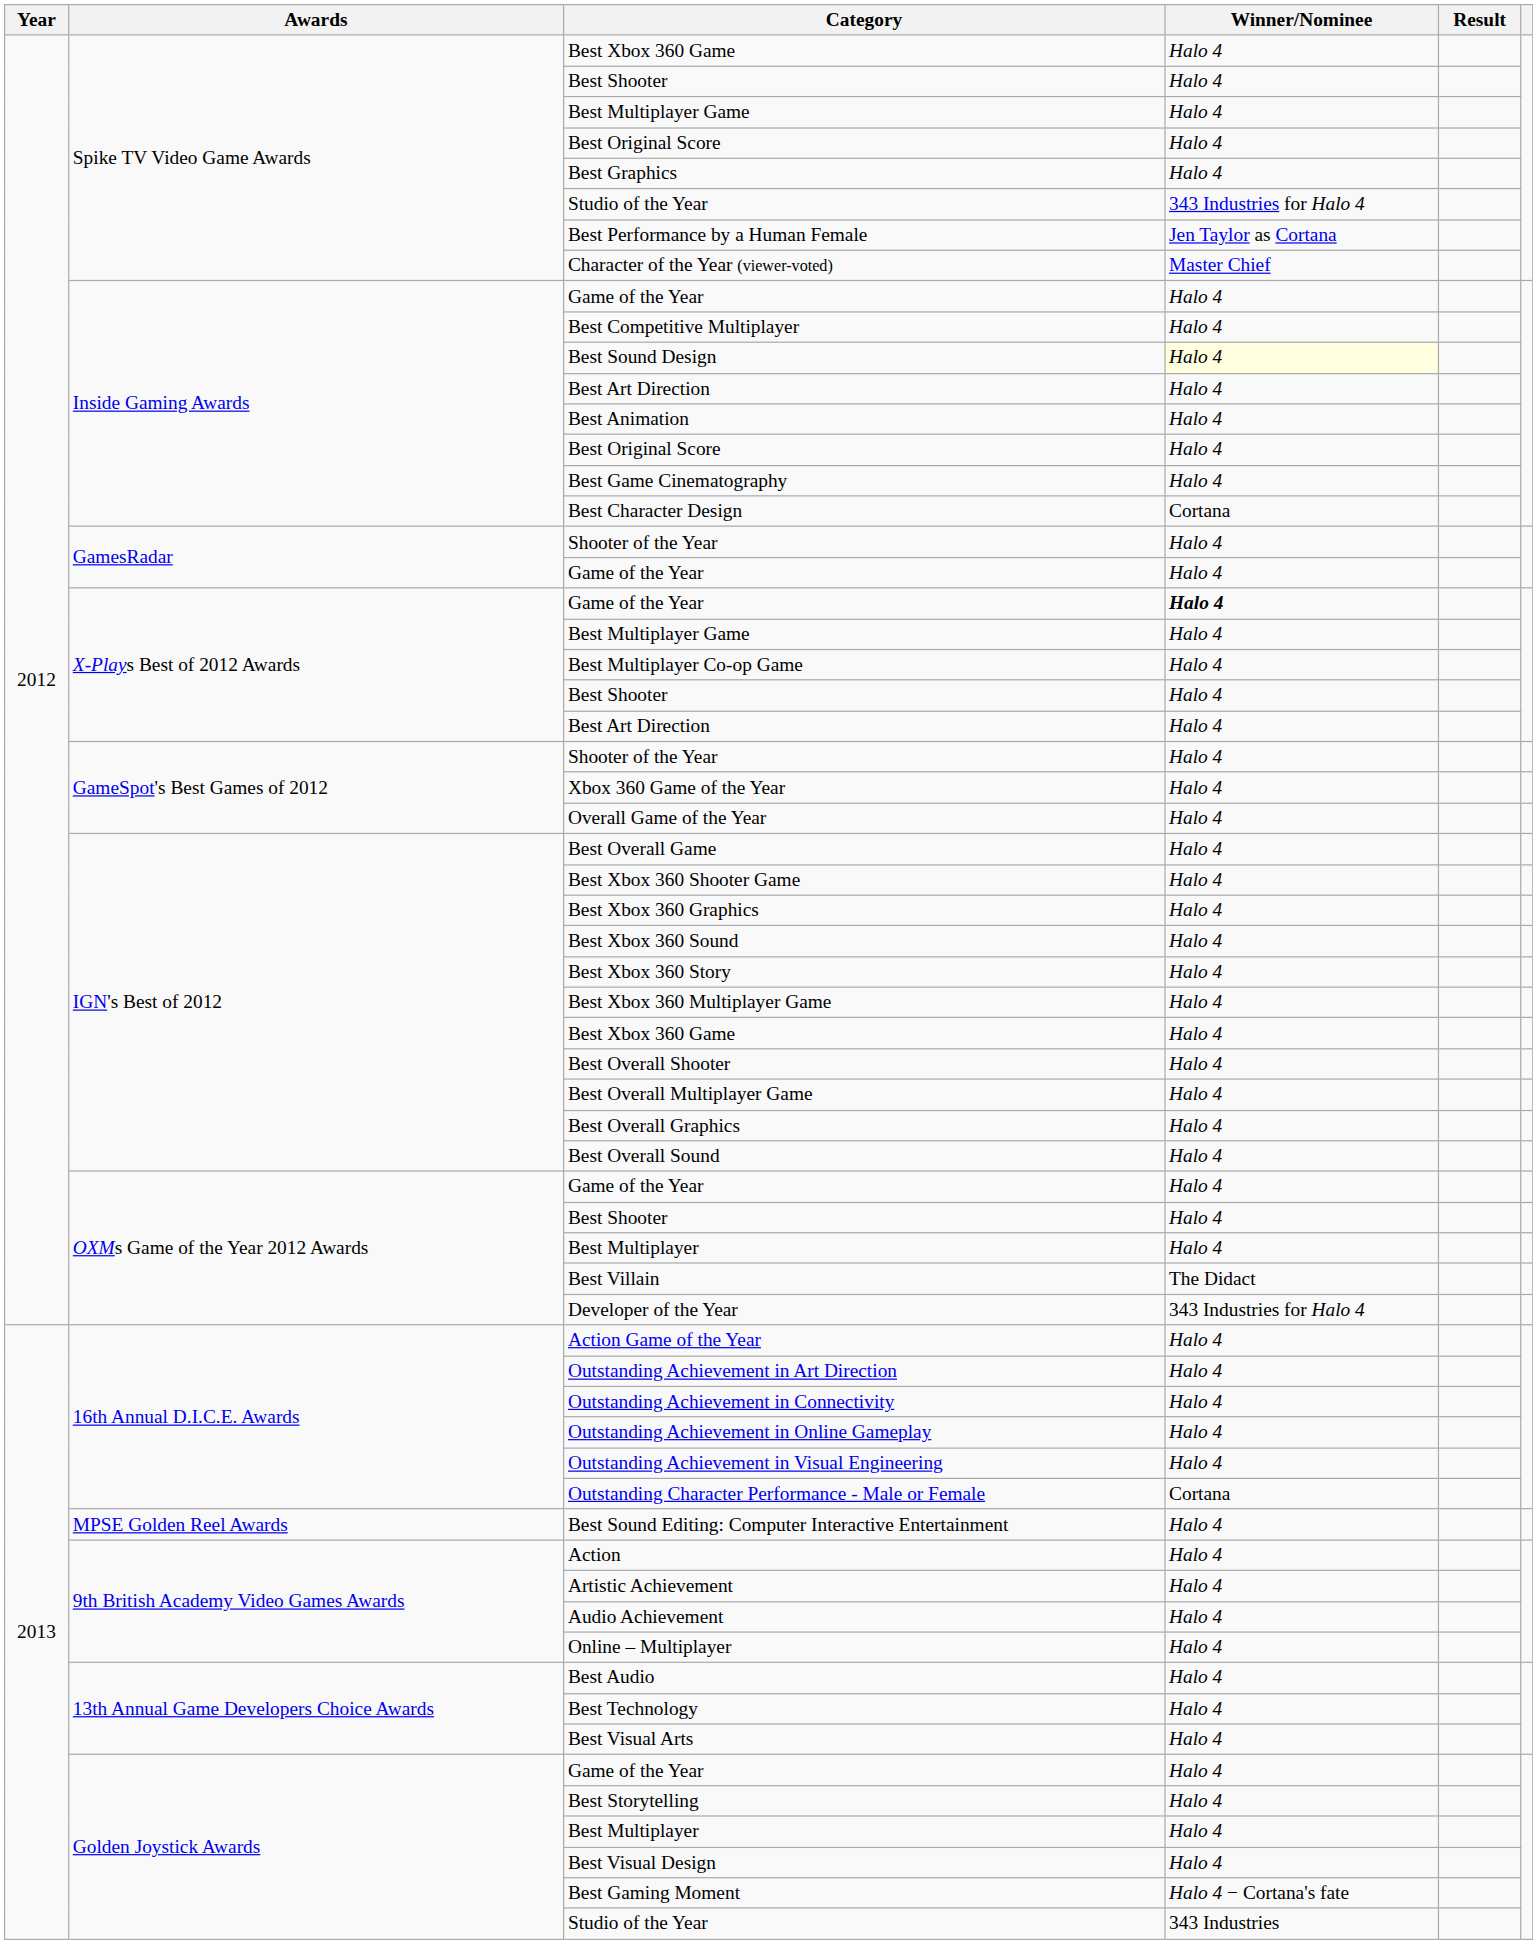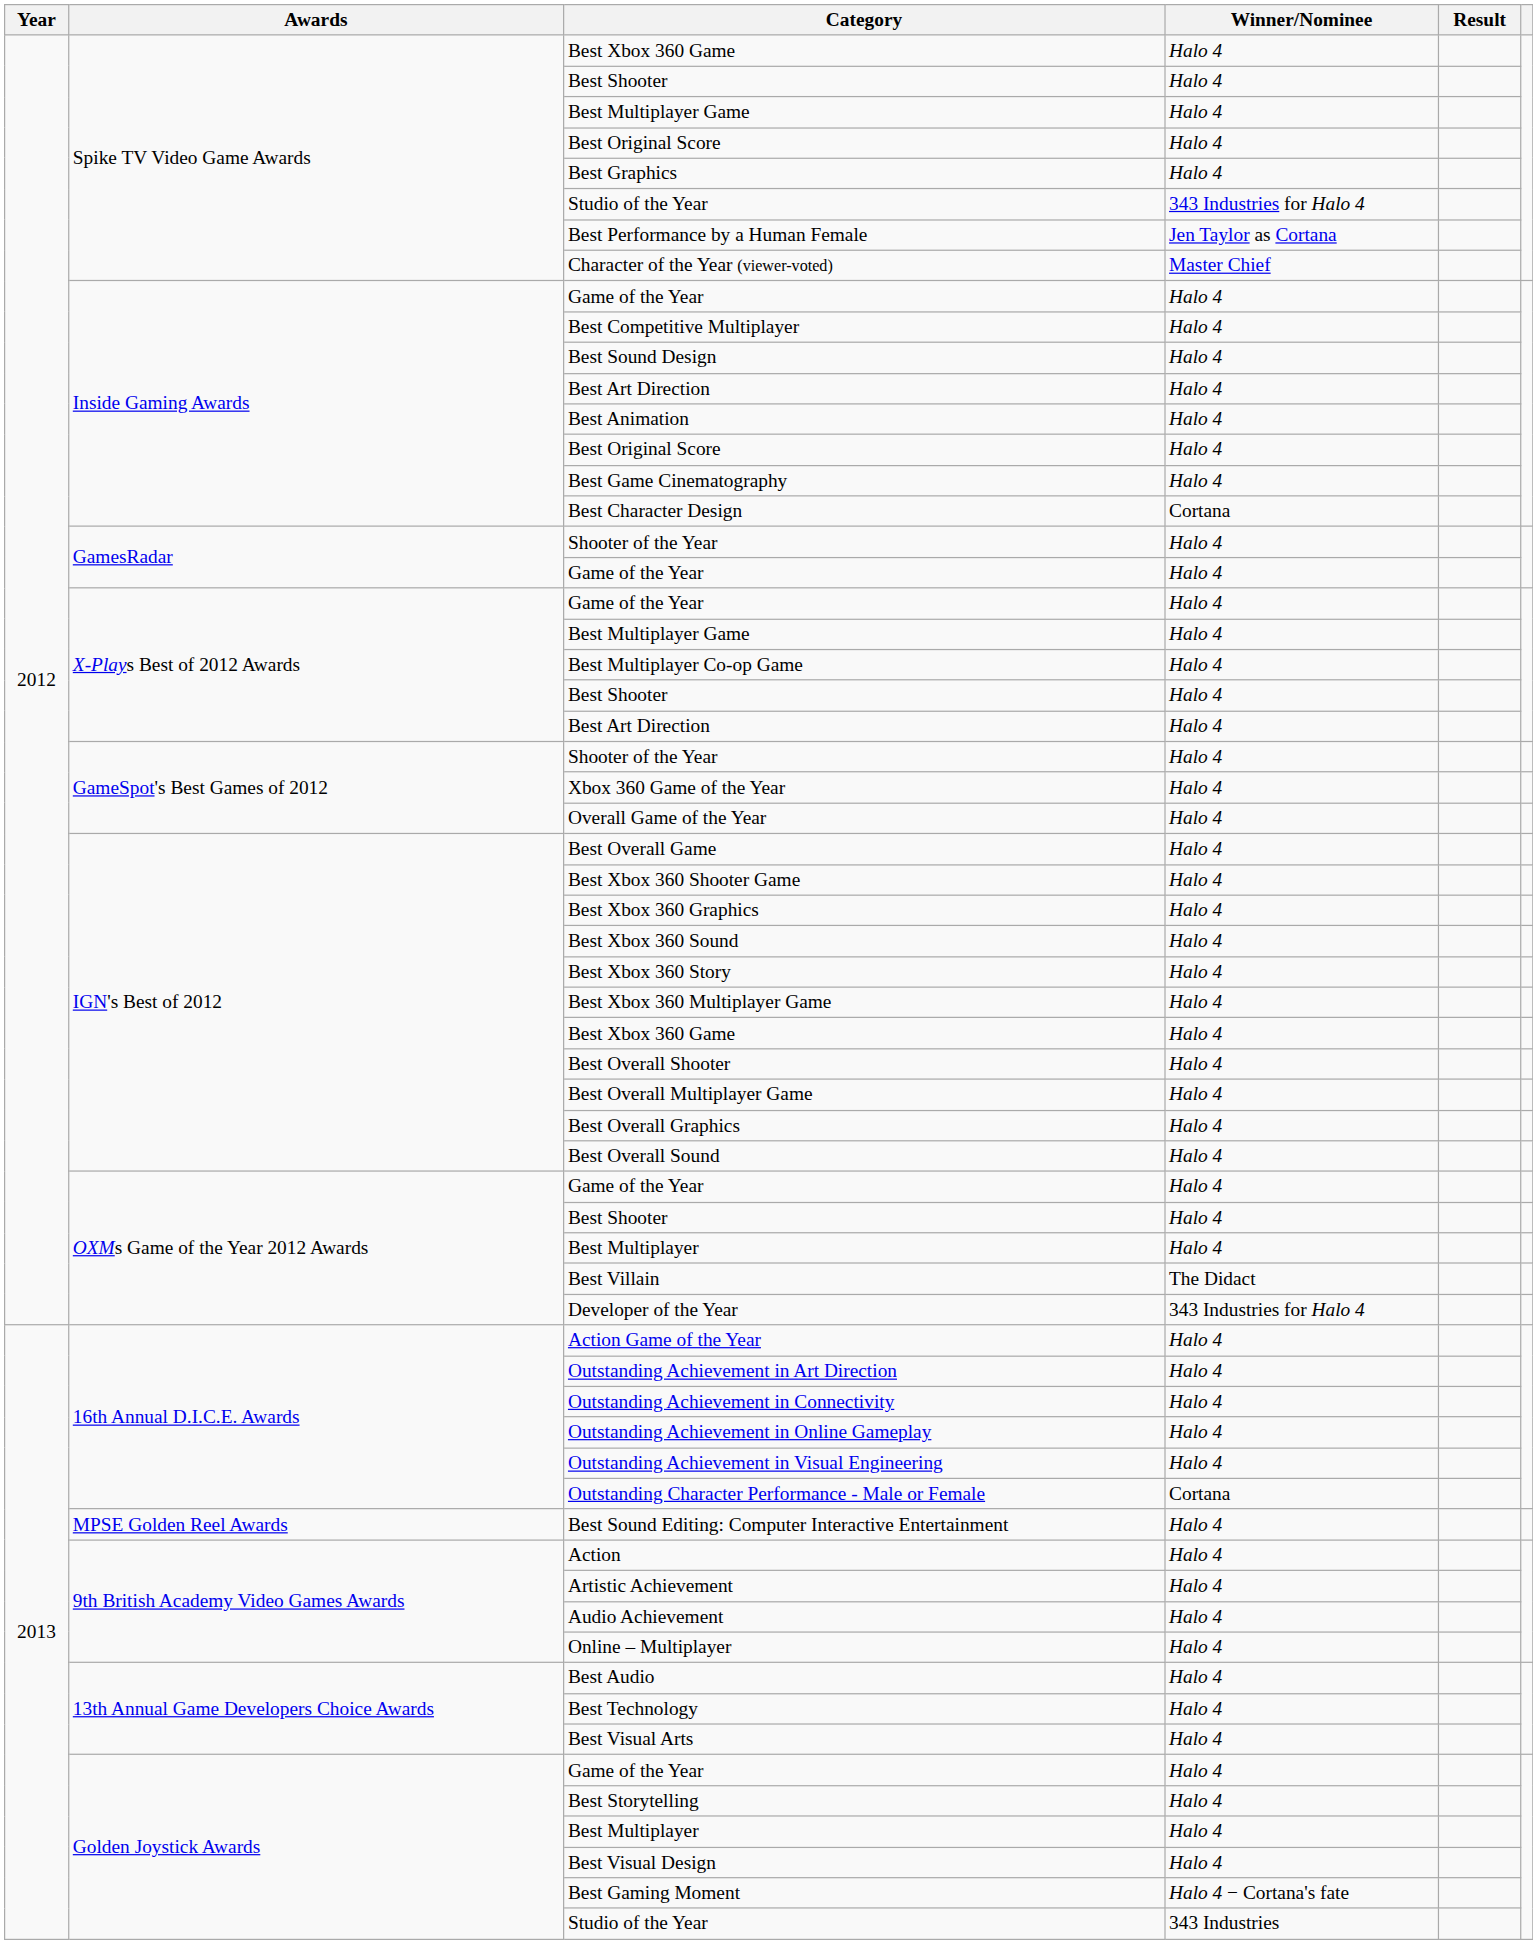(1196, 357) lightyellow background -> (1196, 357) no background
(1196, 603) bold -> (1196, 603) normal
